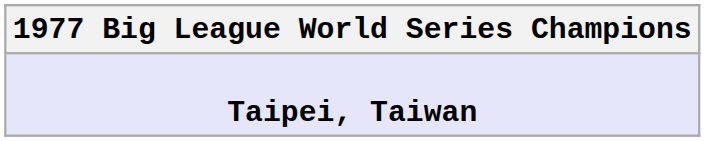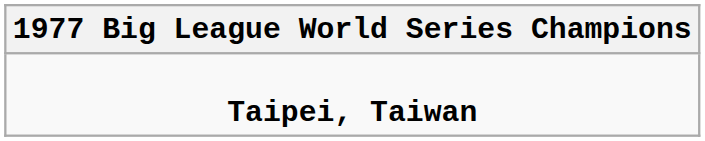(352, 112) lavender background -> (352, 112) no background
